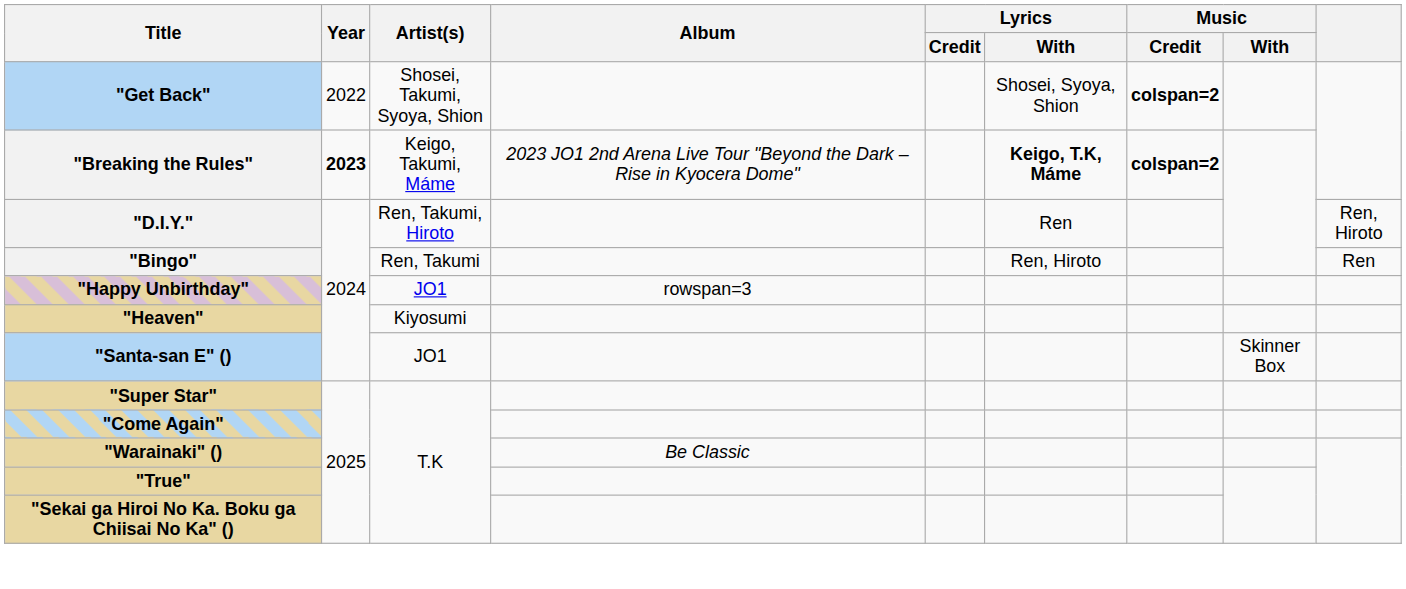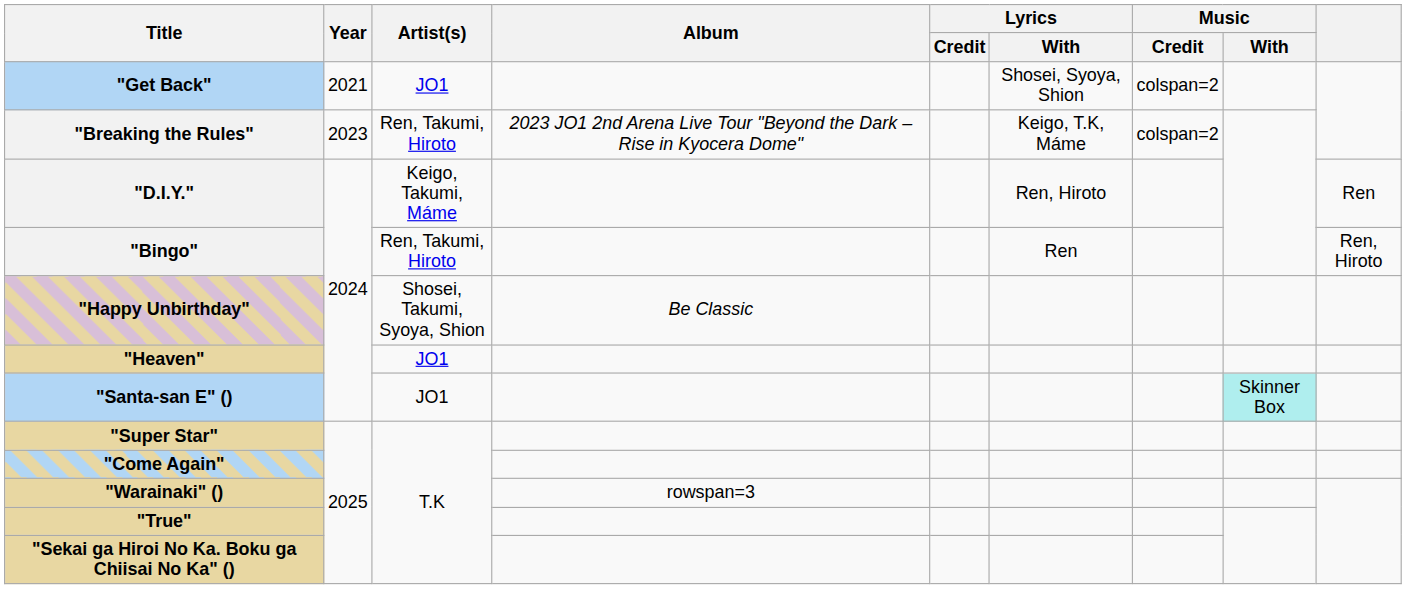(346, 95) 2022 -> (348, 85) 2021
(430, 95) Shosei, Takumi, Syoya, Shion -> (432, 85) JO1
(1175, 95) bold -> (1178, 85) normal
(346, 164) bold -> (348, 134) normal
(430, 164) Keigo, Takumi, Máme -> (432, 134) Ren, Takumi, Hiroto
(1056, 164) bold -> (1061, 134) normal
(1175, 164) bold -> (1178, 134) normal
(430, 223) Ren, Takumi, Hiroto -> (432, 192) Keigo, Takumi, Máme
(1056, 223) Ren -> (1061, 192) Ren, Hiroto
(1359, 223) Ren, Hiroto -> (1359, 192) Ren
(430, 261) Ren, Takumi -> (432, 251) Ren, Takumi, Hiroto
(1056, 261) Ren, Hiroto -> (1061, 251) Ren
(1359, 261) Ren -> (1359, 251) Ren, Hiroto
(430, 290) JO1 -> (432, 310) Shosei, Takumi, Syoya, Shion
(708, 290) rowspan=3 -> (711, 310) Be Classic
(430, 318) Kiyosumi -> (432, 358) JO1
(1270, 356) no background -> (1269, 397) paleturquoise background
(707, 452) Be Classic -> (711, 492) rowspan=3
